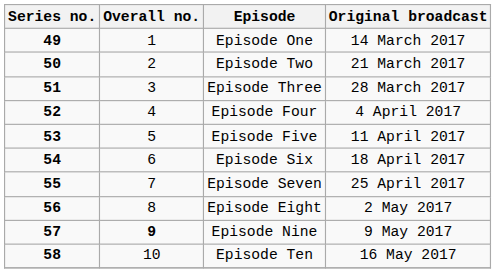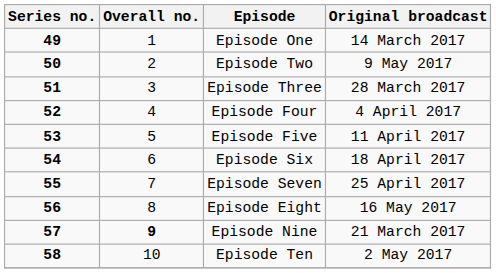(408, 64) 21 March 2017 -> (408, 64) 9 May 2017
(408, 208) 2 May 2017 -> (408, 208) 16 May 2017
(408, 232) 9 May 2017 -> (408, 232) 21 March 2017
(408, 256) 16 May 2017 -> (408, 256) 2 May 2017
